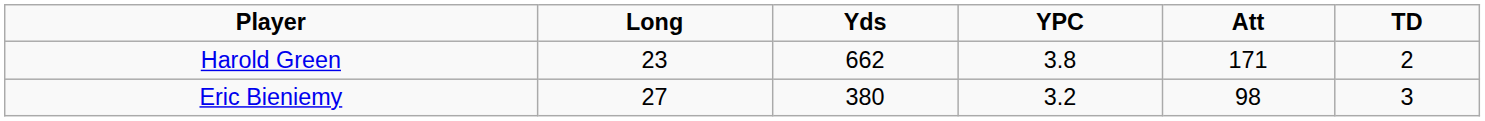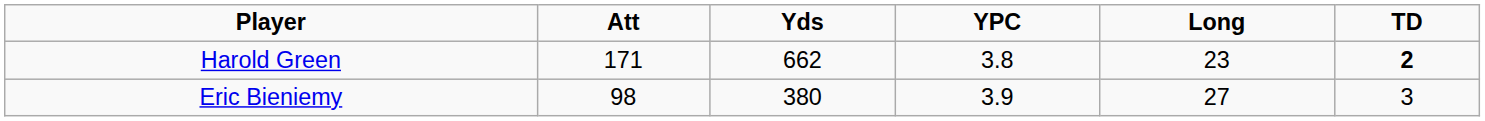columns swapped: (1248, 23) <-> (655, 23)
(1407, 60) normal -> (1407, 60) bold
(1060, 97) 3.2 -> (997, 97) 3.9
